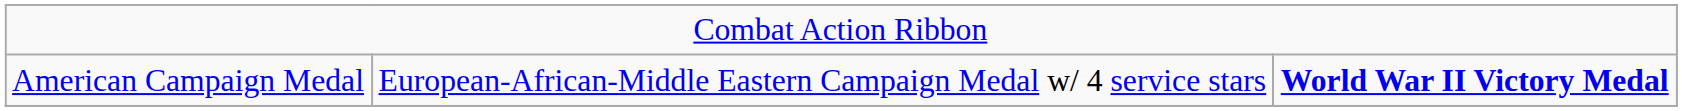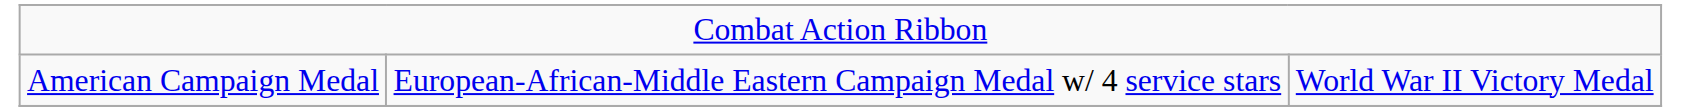(1475, 79) bold -> (1475, 79) normal
